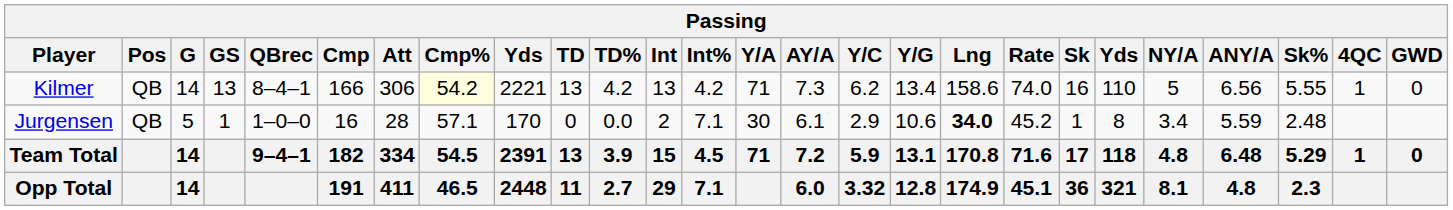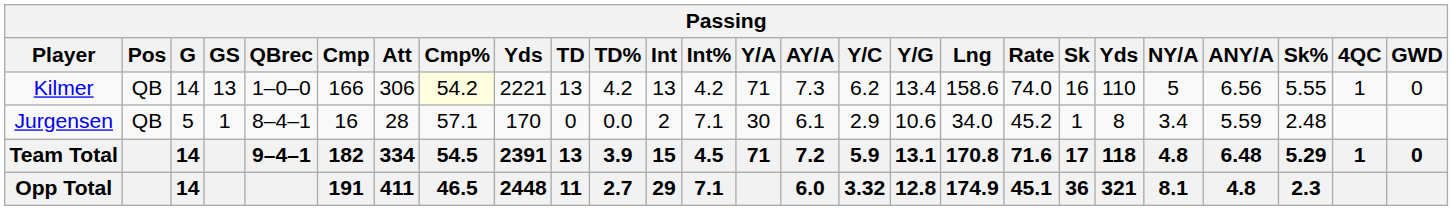(281, 88) 8–4–1 -> (281, 88) 1–0–0
(281, 121) 1–0–0 -> (281, 121) 8–4–1
(972, 121) bold -> (972, 121) normal
